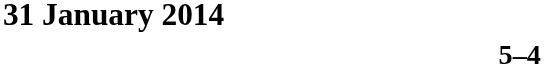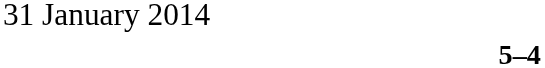(114, 14) bold -> (107, 14) normal
